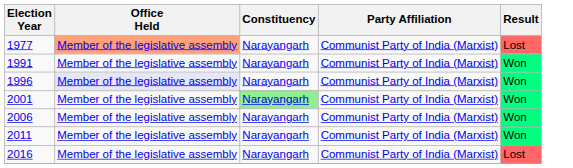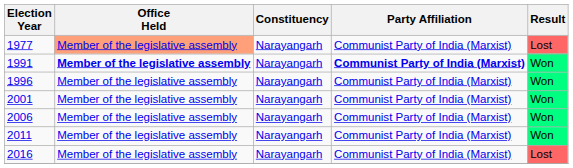(147, 63) normal -> (154, 63) bold
(409, 63) normal -> (429, 63) bold
(147, 81) lavender background -> (147, 81) no background
(276, 99) lightgreen background -> (289, 99) no background
